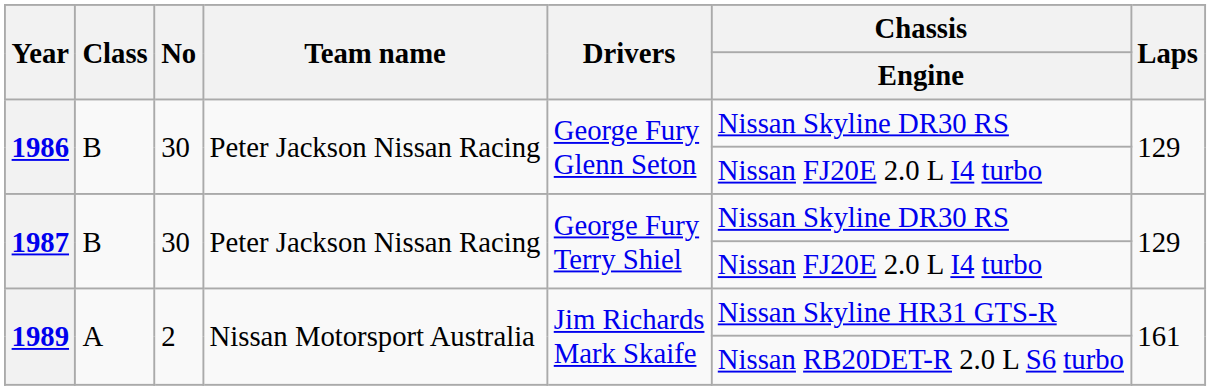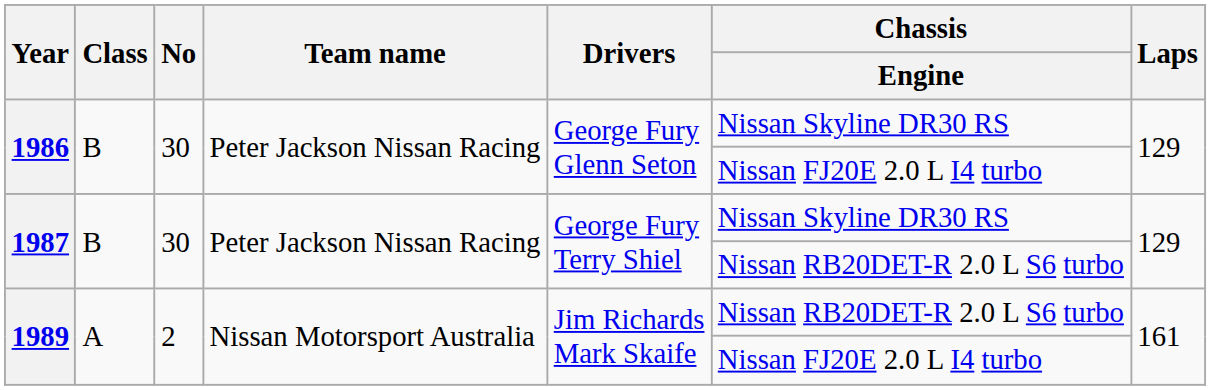(880, 265) Nissan FJ20E 2.0 L I4 turbo -> (921, 265) Nissan RB20DET-R 2.0 L S6 turbo
(887, 312) Nissan Skyline HR31 GTS-R -> (921, 312) Nissan RB20DET-R 2.0 L S6 turbo
(921, 359) Nissan RB20DET-R 2.0 L S6 turbo -> (880, 359) Nissan FJ20E 2.0 L I4 turbo
